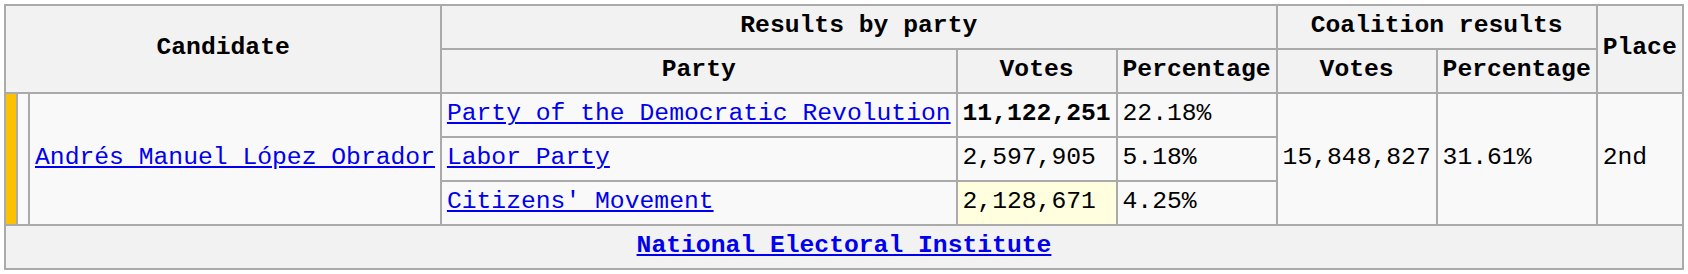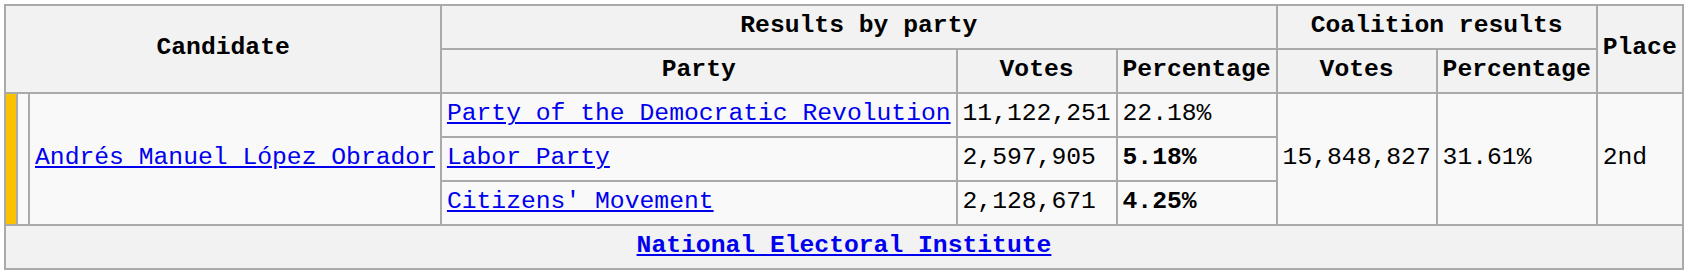(1037, 115) bold -> (1037, 115) normal
(1160, 159) normal -> (1160, 159) bold
(1029, 202) lightyellow background -> (1029, 202) no background
(1160, 202) normal -> (1160, 202) bold
